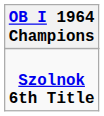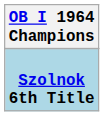(52, 89) no background -> (52, 89) lightblue background
